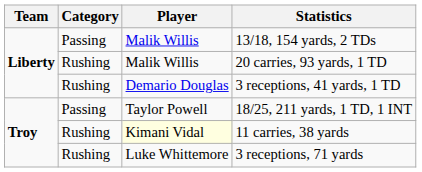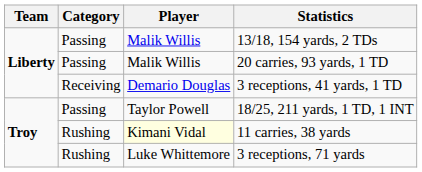(86, 62) Rushing -> (84, 62) Passing
(86, 85) Rushing -> (91, 85) Receiving
